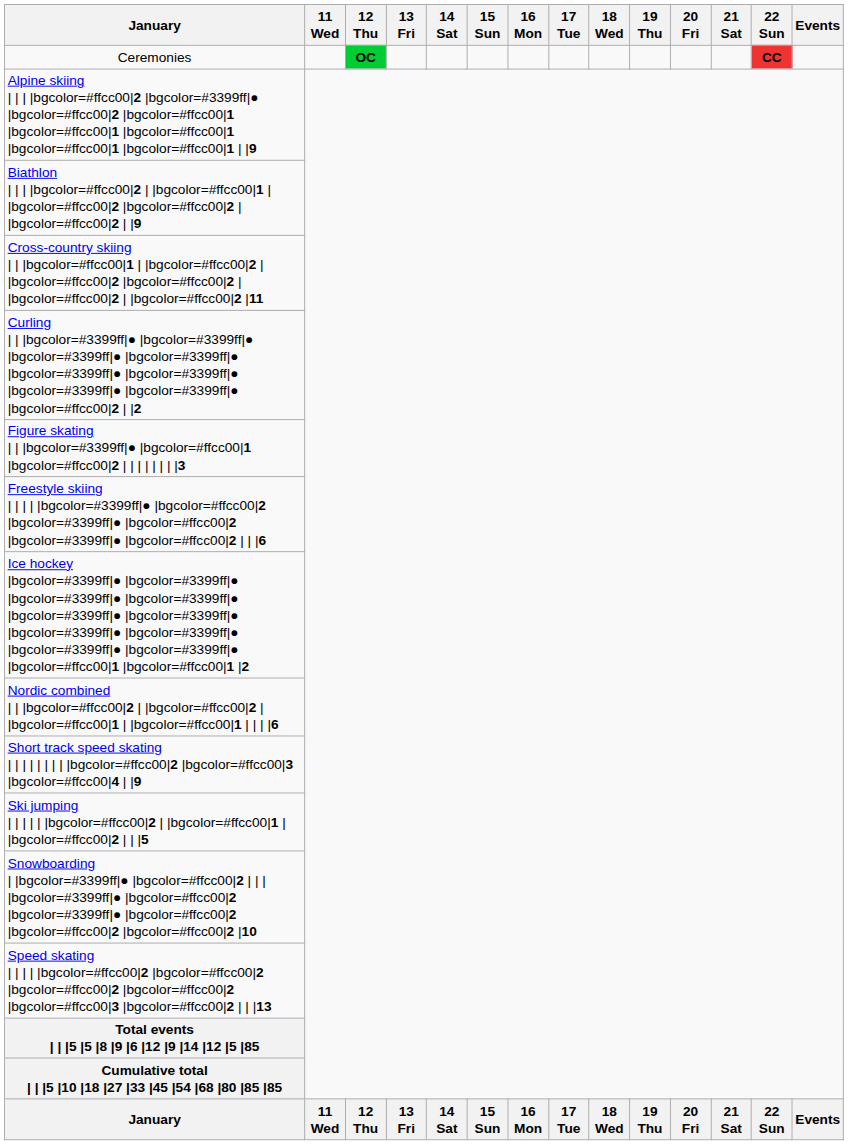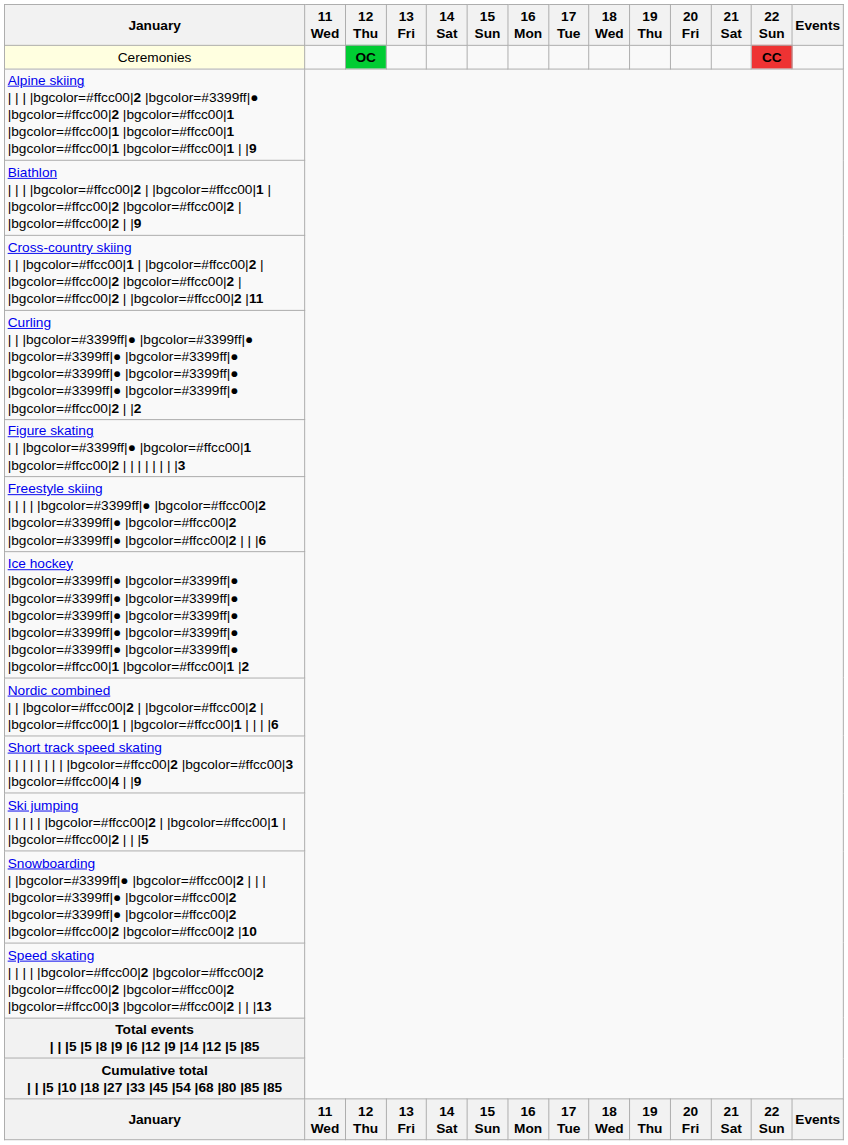(155, 57) no background -> (155, 57) lightyellow background
